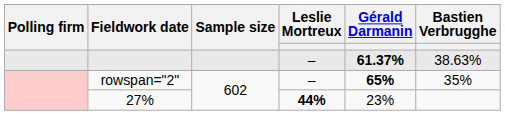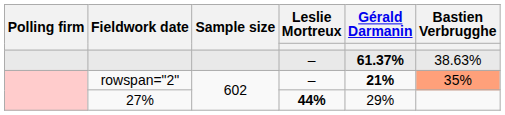(380, 80) 65% -> (380, 80) 21%
(458, 80) no background -> (458, 80) lightsalmon background
(380, 101) 23% -> (380, 101) 29%
